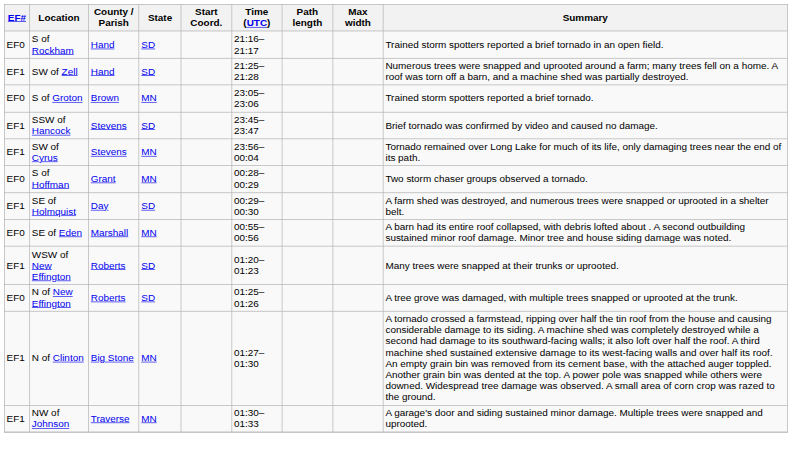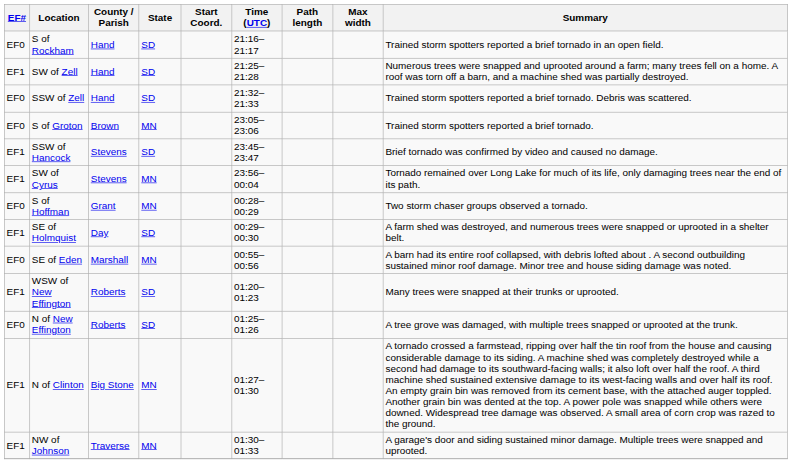+ row: (58, 98)
